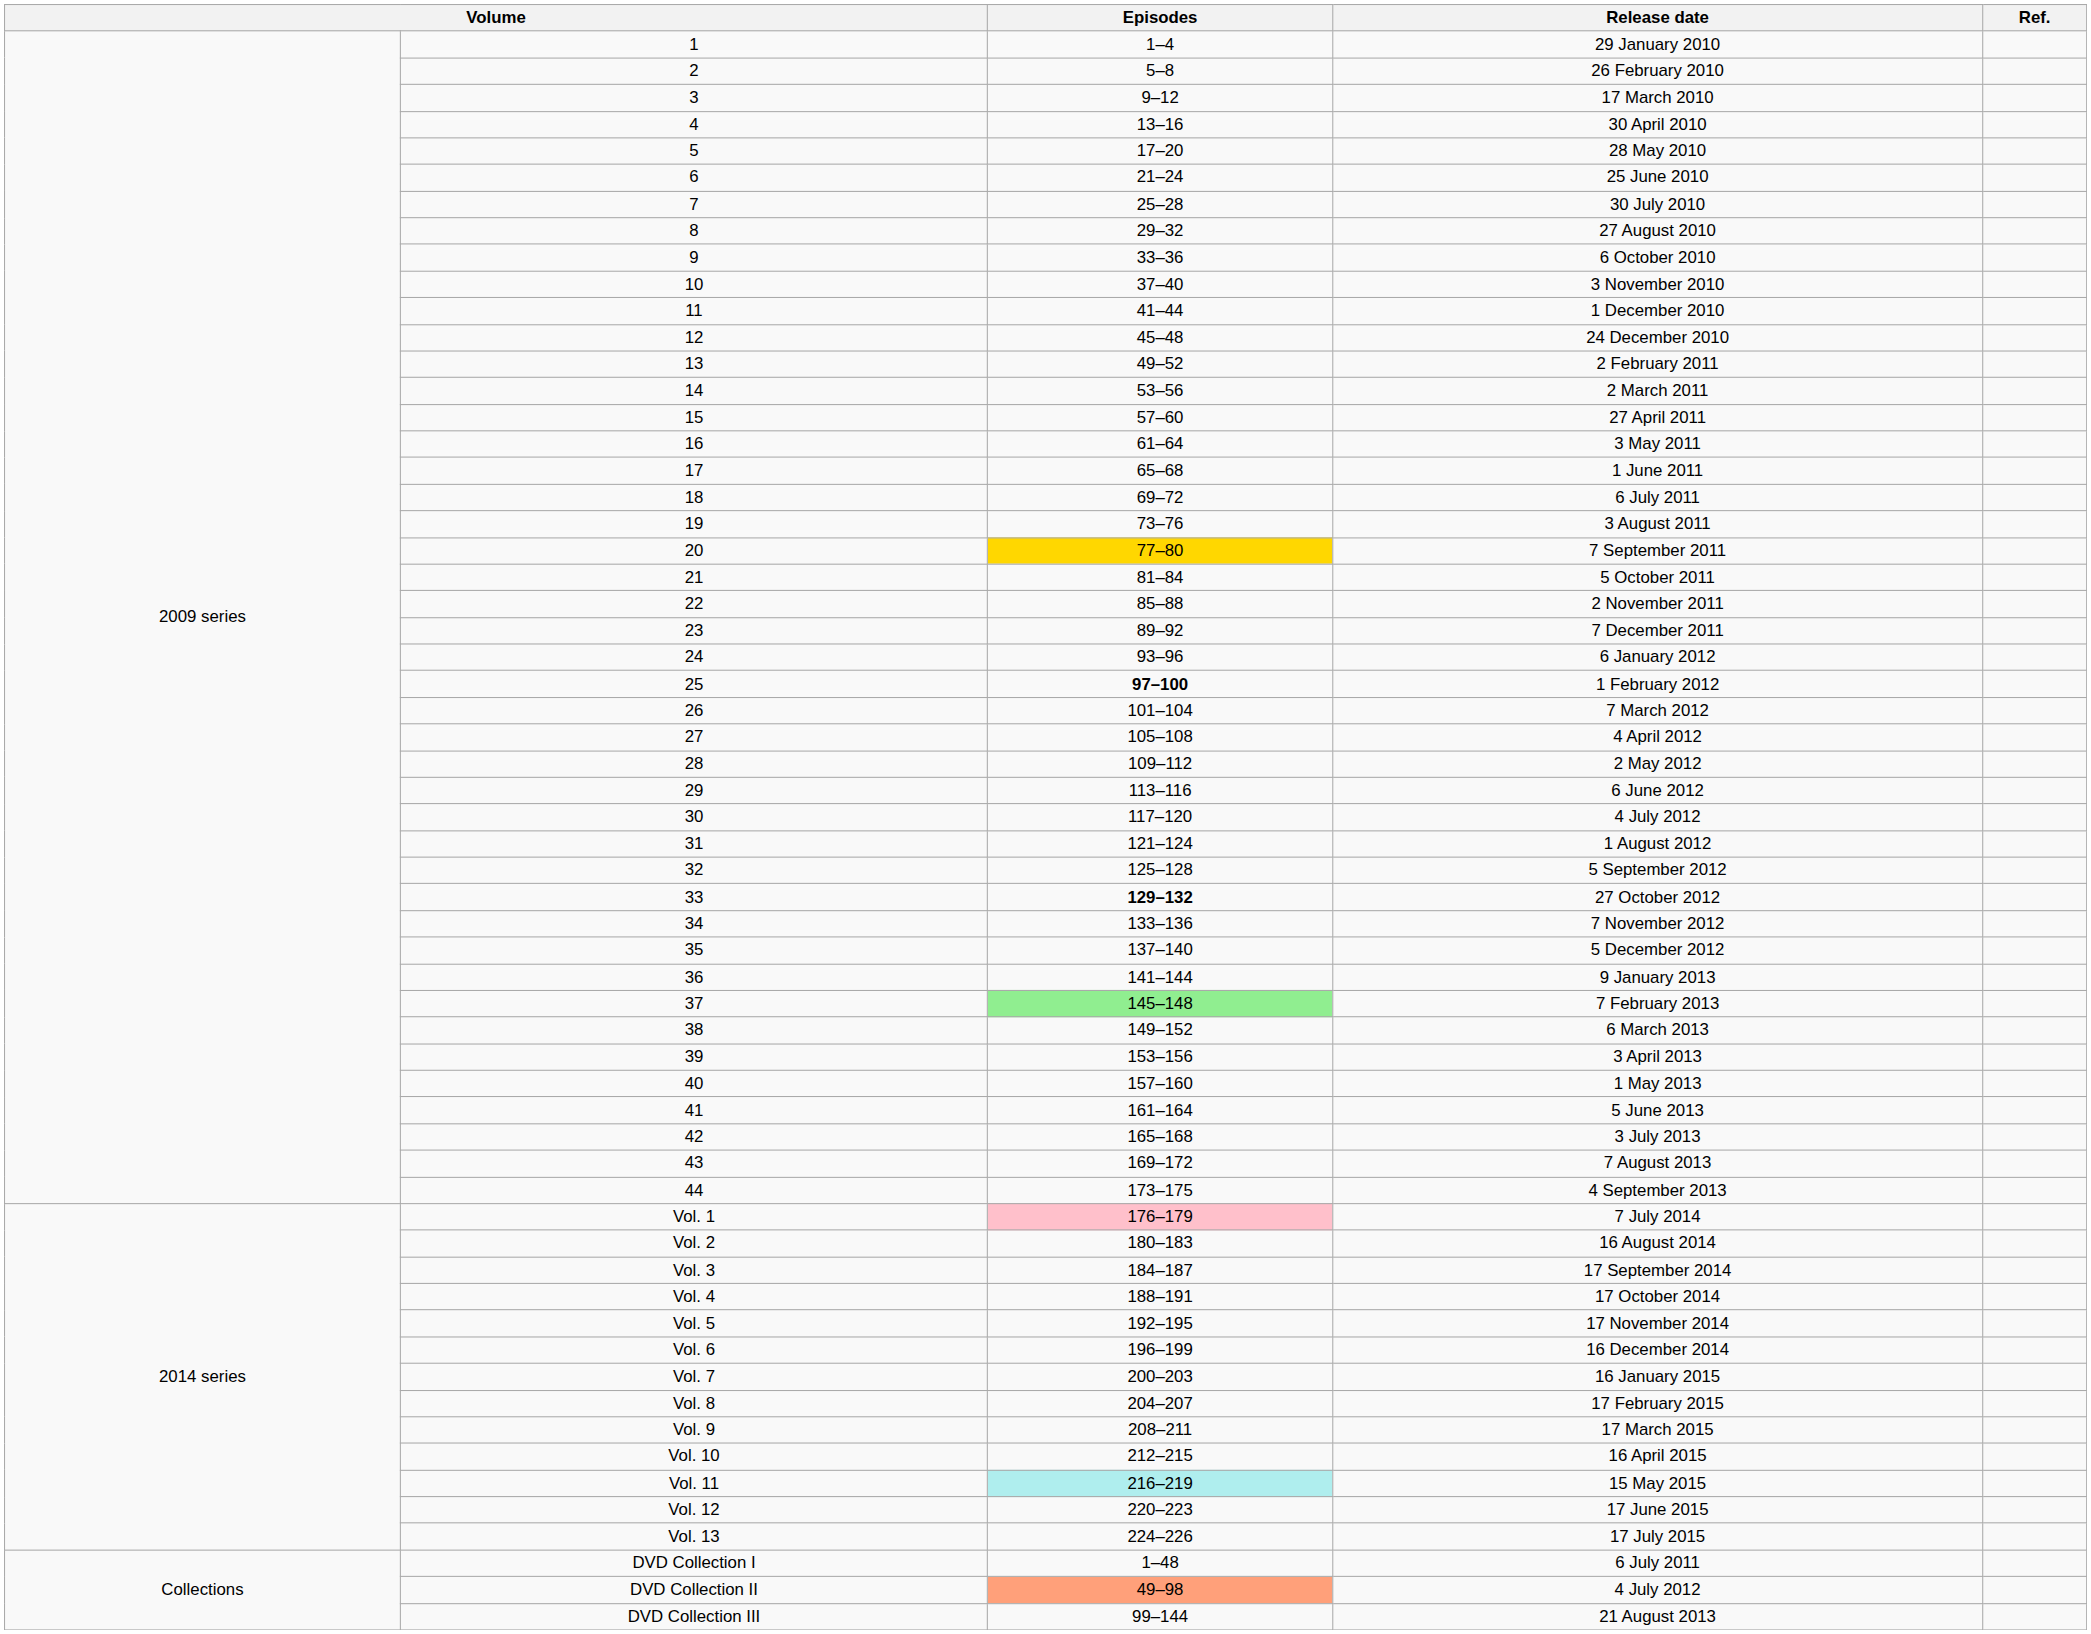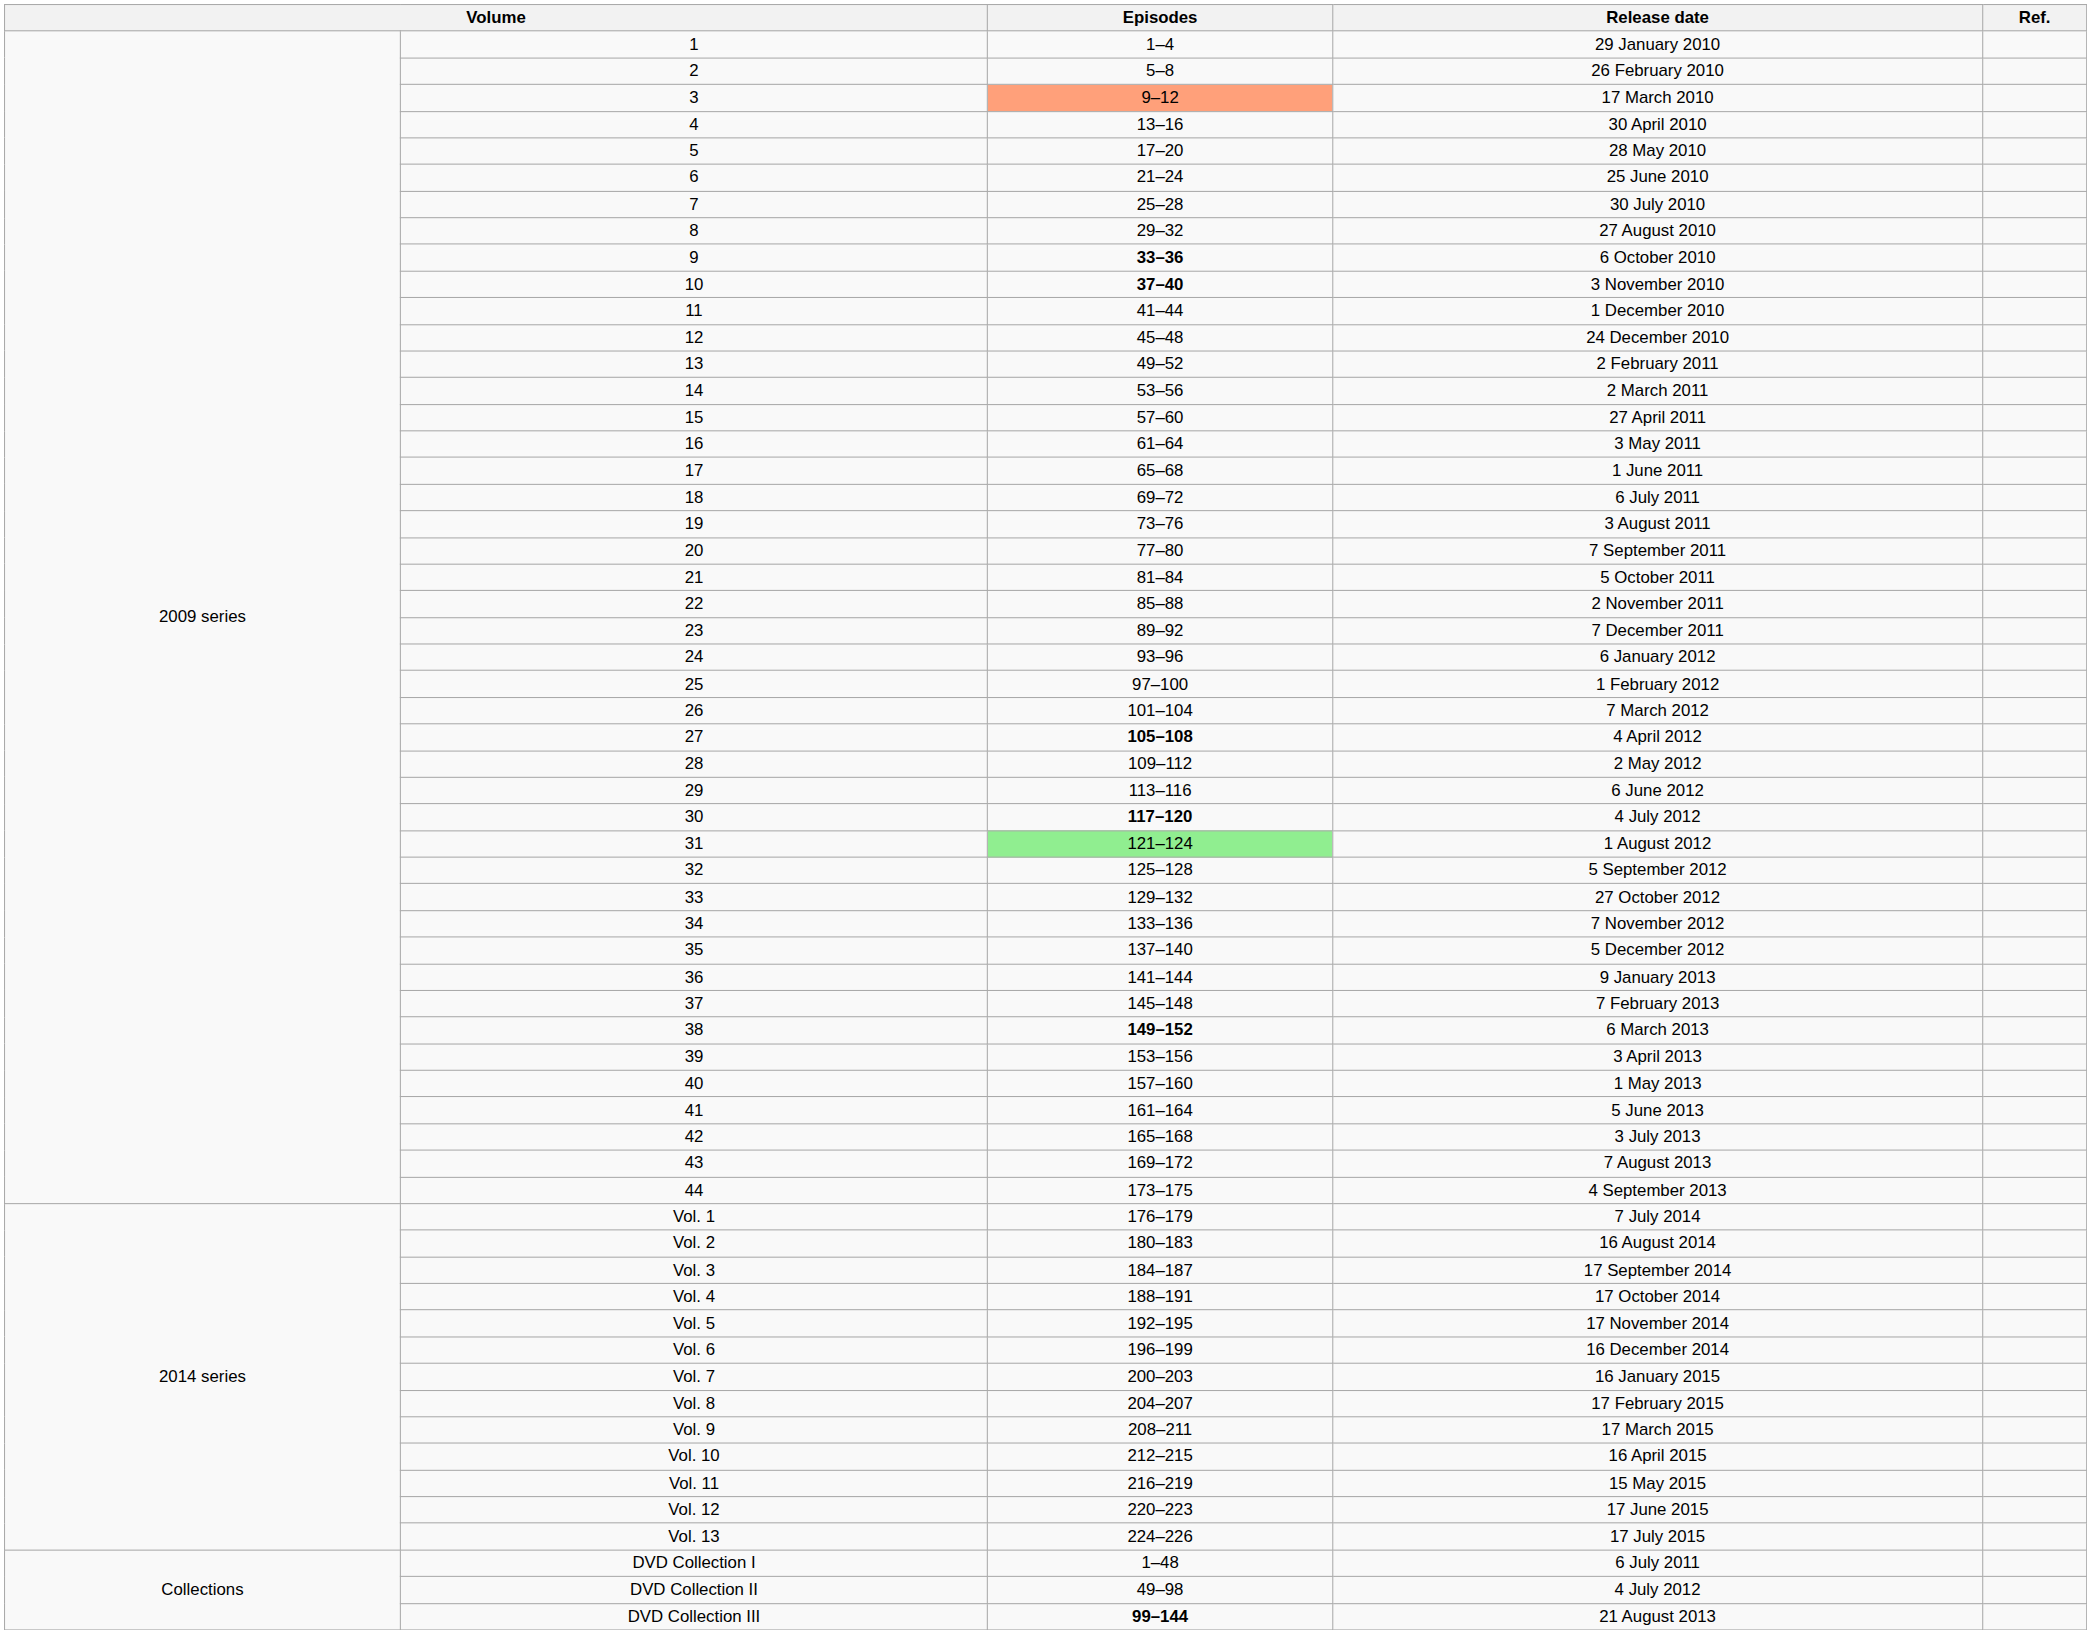(1160, 97) no background -> (1160, 97) lightsalmon background
(1160, 257) normal -> (1160, 257) bold
(1160, 284) normal -> (1160, 284) bold
(1160, 550) gold background -> (1160, 550) no background
(1160, 683) bold -> (1160, 683) normal
(1160, 737) normal -> (1160, 737) bold
(1160, 817) normal -> (1160, 817) bold
(1160, 843) no background -> (1160, 843) lightgreen background
(1160, 897) bold -> (1160, 897) normal
(1160, 1003) lightgreen background -> (1160, 1003) no background
(1160, 1030) normal -> (1160, 1030) bold
(1160, 1216) pink background -> (1160, 1216) no background
(1160, 1483) paleturquoise background -> (1160, 1483) no background
(1160, 1589) lightsalmon background -> (1160, 1589) no background
(1160, 1616) normal -> (1160, 1616) bold
